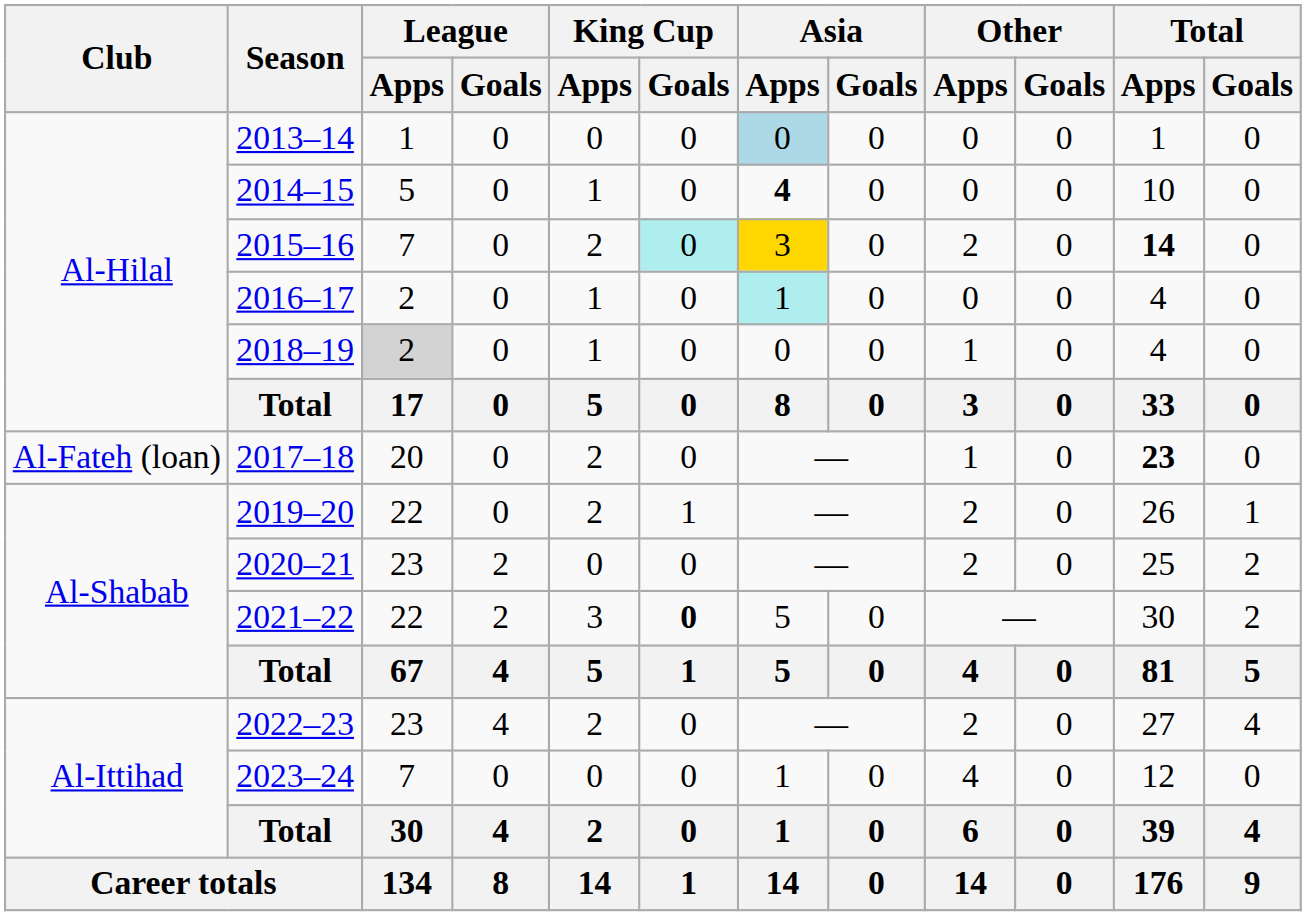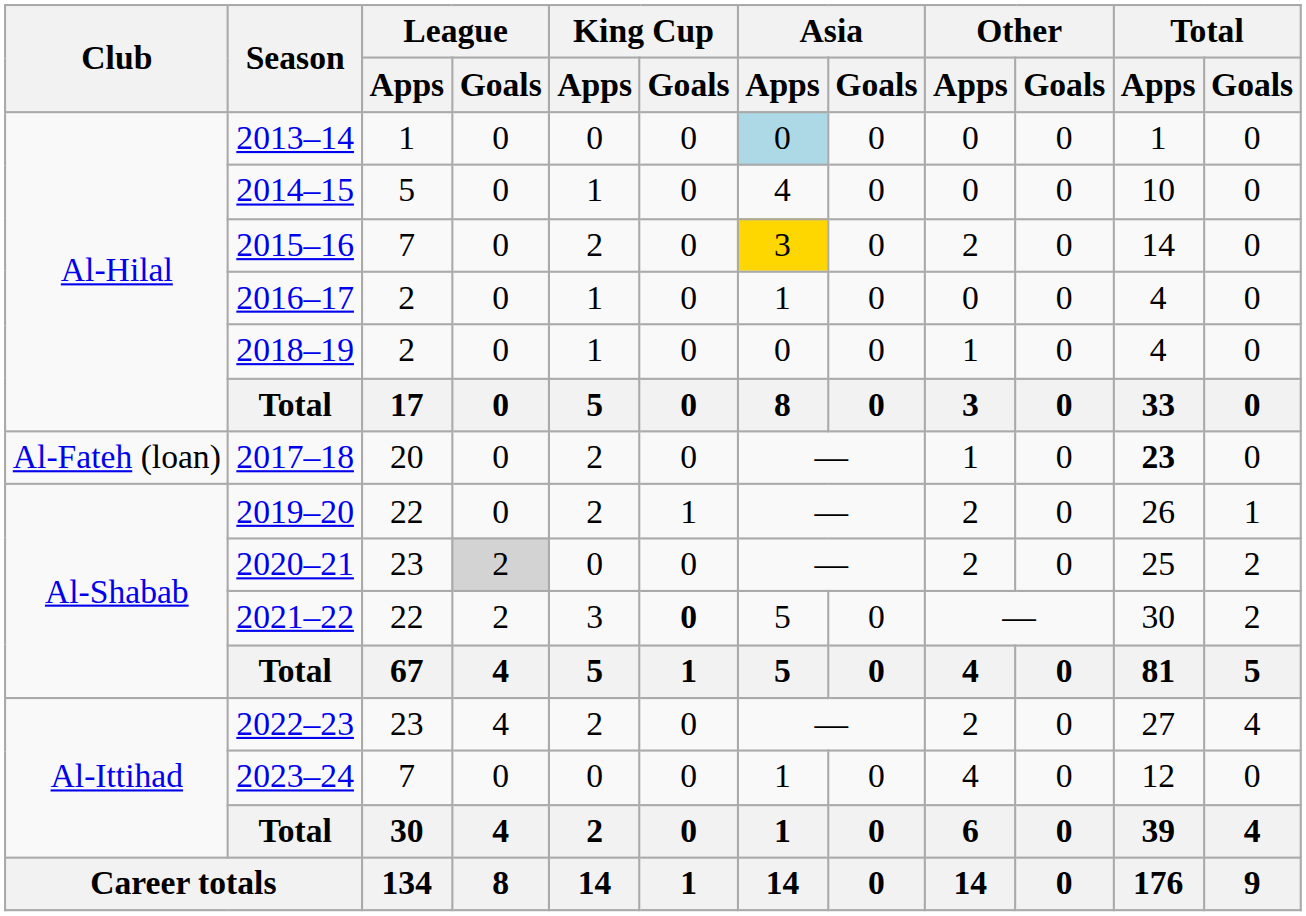(782, 191) bold -> (782, 191) normal
(689, 244) paleturquoise background -> (689, 244) no background
(1158, 244) bold -> (1158, 244) normal
(782, 297) paleturquoise background -> (782, 297) no background
(407, 350) lightgrey background -> (407, 350) no background
(501, 564) no background -> (501, 564) lightgrey background
